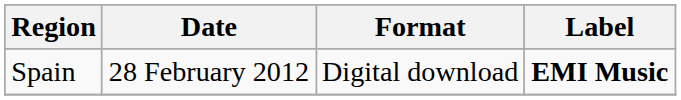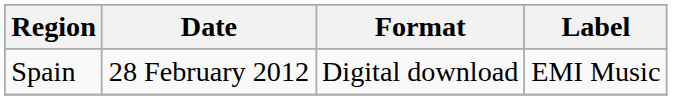(600, 71) bold -> (596, 71) normal
